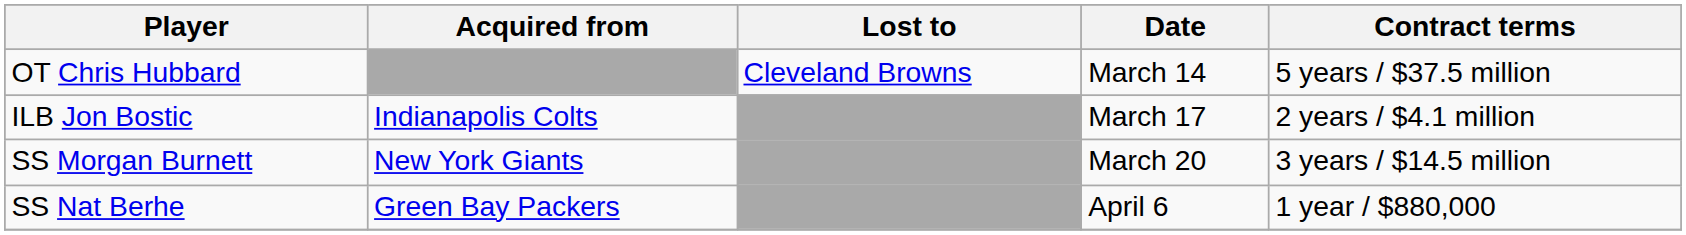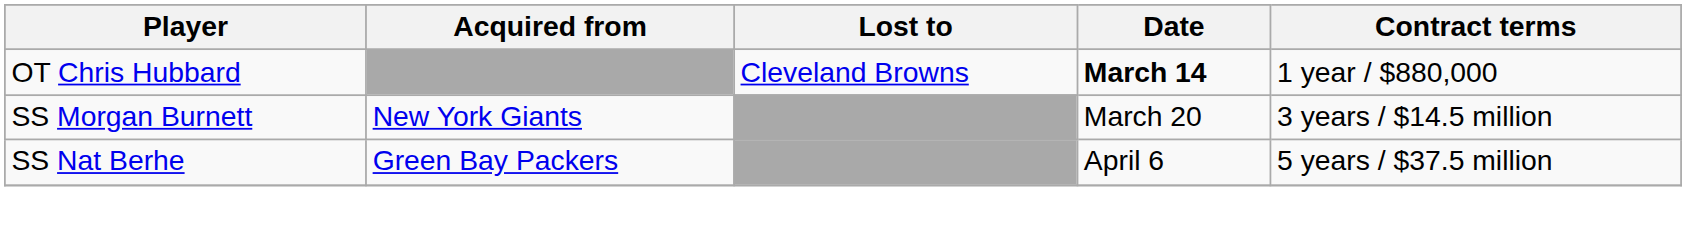(1175, 72) normal -> (1174, 72) bold
(1475, 72) 5 years / $37.5 million -> (1476, 72) 1 year / $880,000
- row: (186, 117)
(1475, 207) 1 year / $880,000 -> (1476, 162) 5 years / $37.5 million
